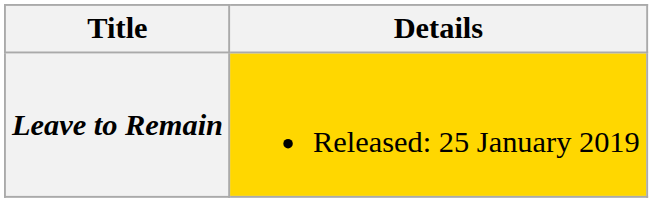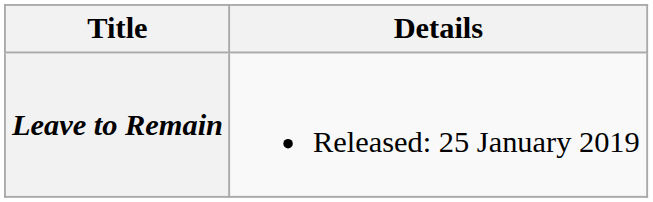(438, 142) gold background -> (438, 142) no background
